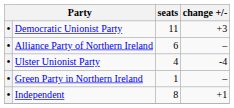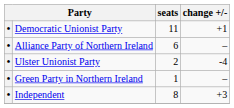(222, 29) +3 -> (222, 29) +1
(176, 62) 4 -> (176, 62) 2
(222, 95) +1 -> (222, 95) +3
